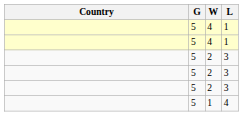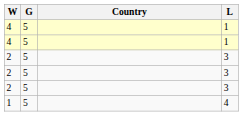columns swapped: (97, 12) <-> (213, 12)
